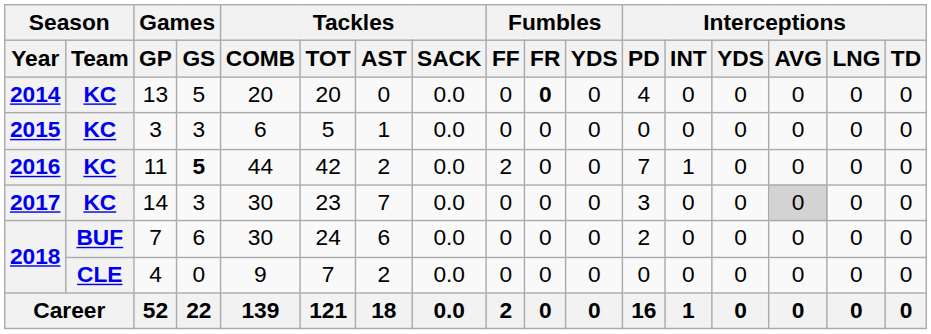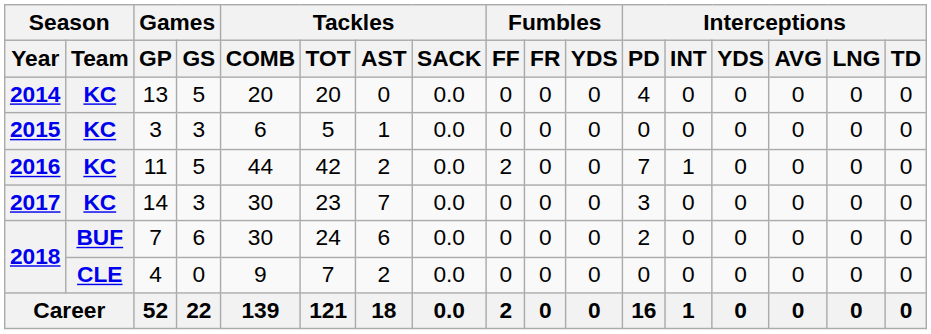(545, 94) bold -> (545, 94) normal
(199, 166) bold -> (199, 166) normal
(798, 202) lightgrey background -> (798, 202) no background
